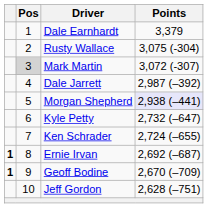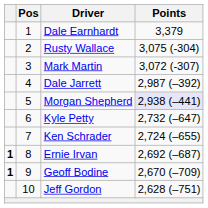(28, 66) lightgrey background -> (28, 66) no background
